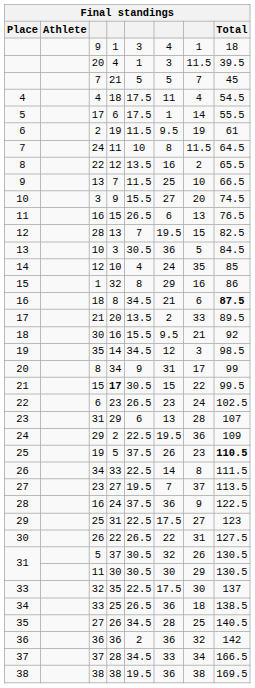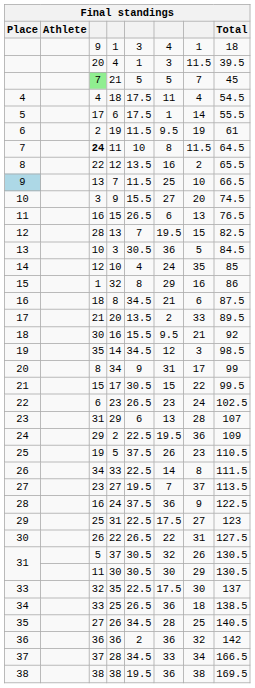(98, 81) no background -> (98, 81) lightgreen background
(98, 148) normal -> (98, 148) bold
(22, 182) no background -> (22, 182) lightblue background
(232, 301) bold -> (232, 301) normal
(115, 386) bold -> (115, 386) normal
(232, 454) bold -> (232, 454) normal
